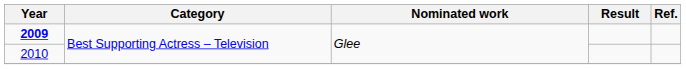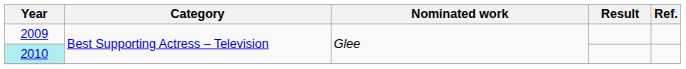(34, 34) bold -> (34, 34) normal
(34, 53) no background -> (34, 53) paleturquoise background
